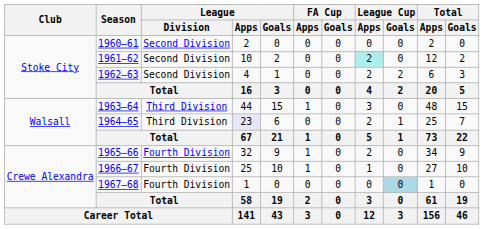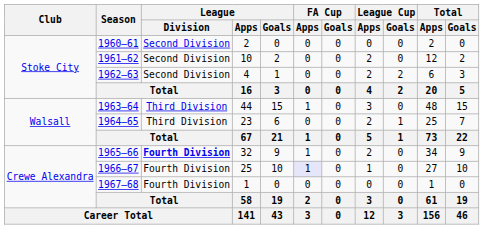(369, 59) paleturquoise background -> (369, 59) no background
(246, 122) lavender background -> (246, 122) no background
(187, 153) normal -> (187, 153) bold
(308, 169) no background -> (308, 169) lavender background
(400, 185) lightblue background -> (400, 185) no background
